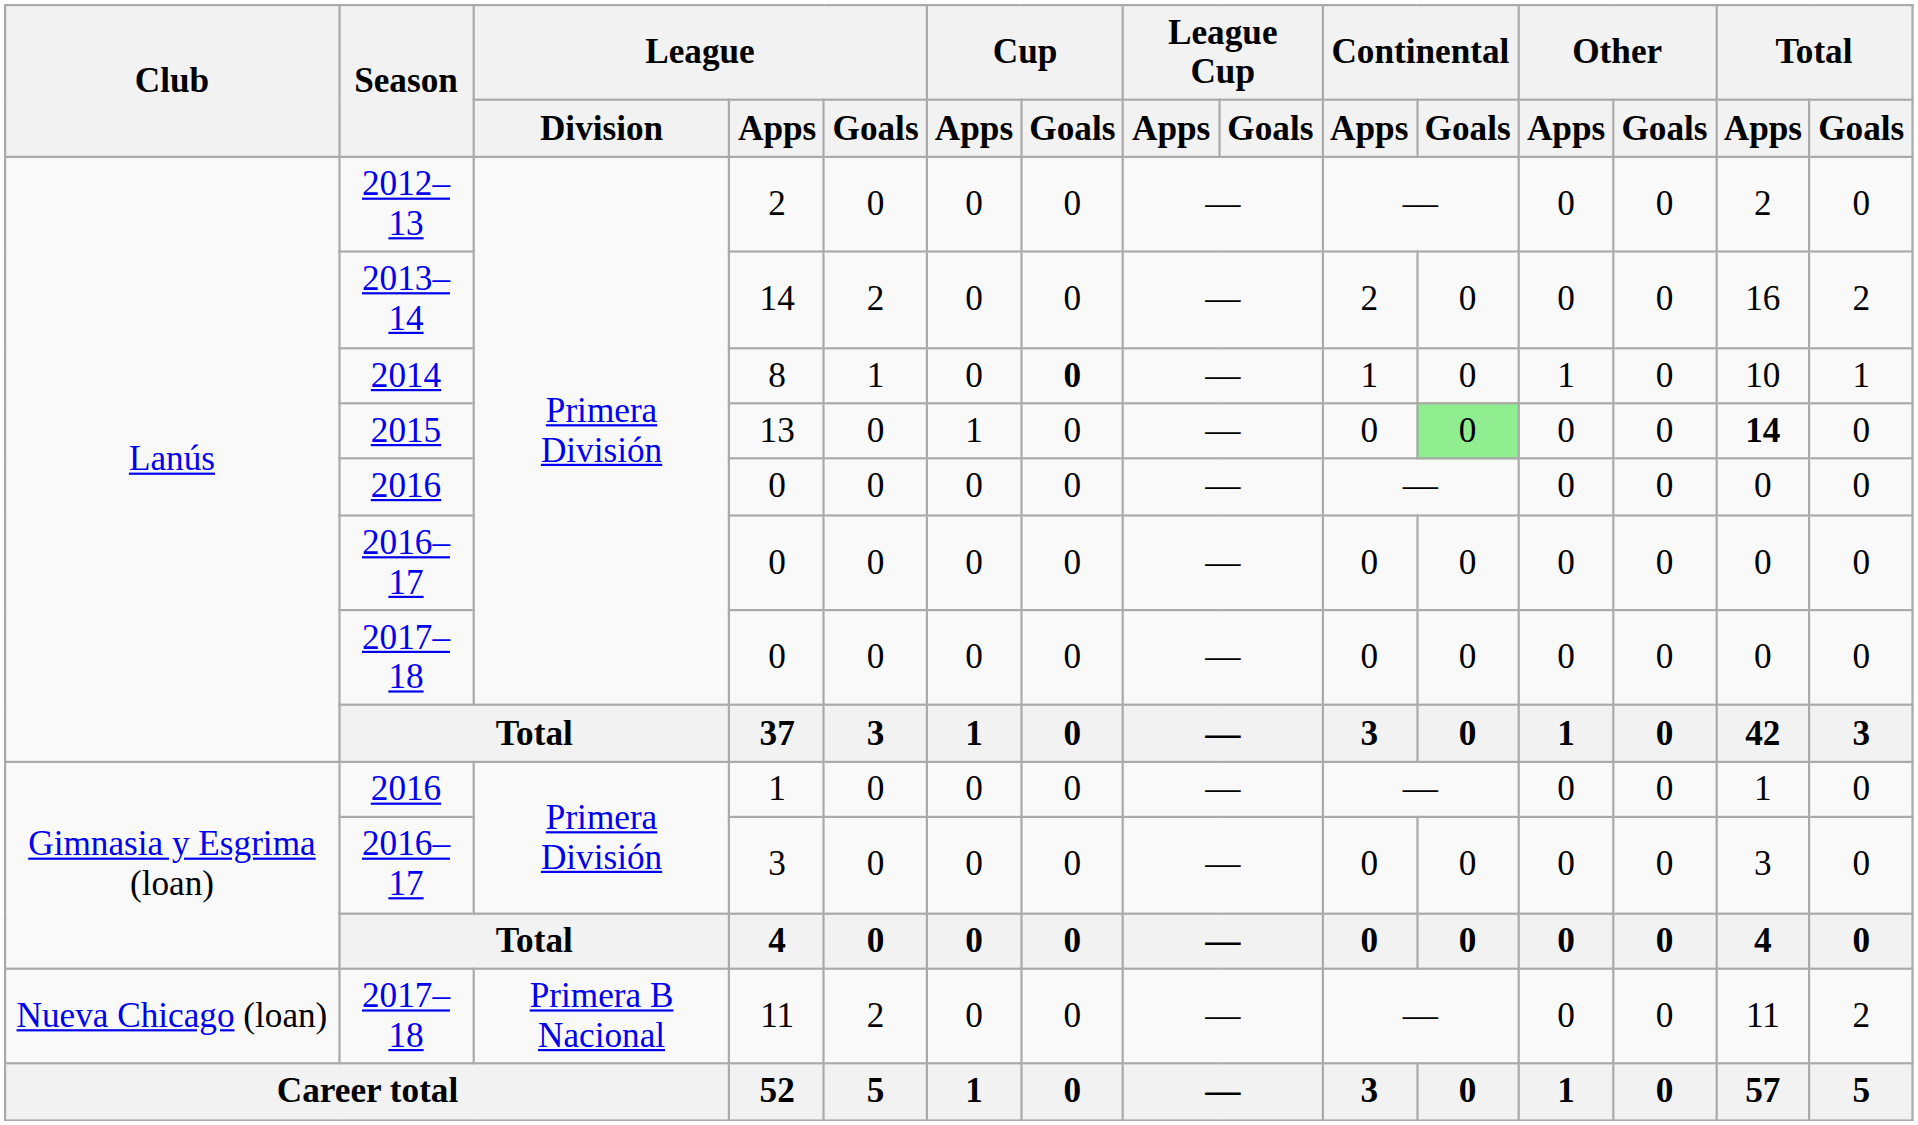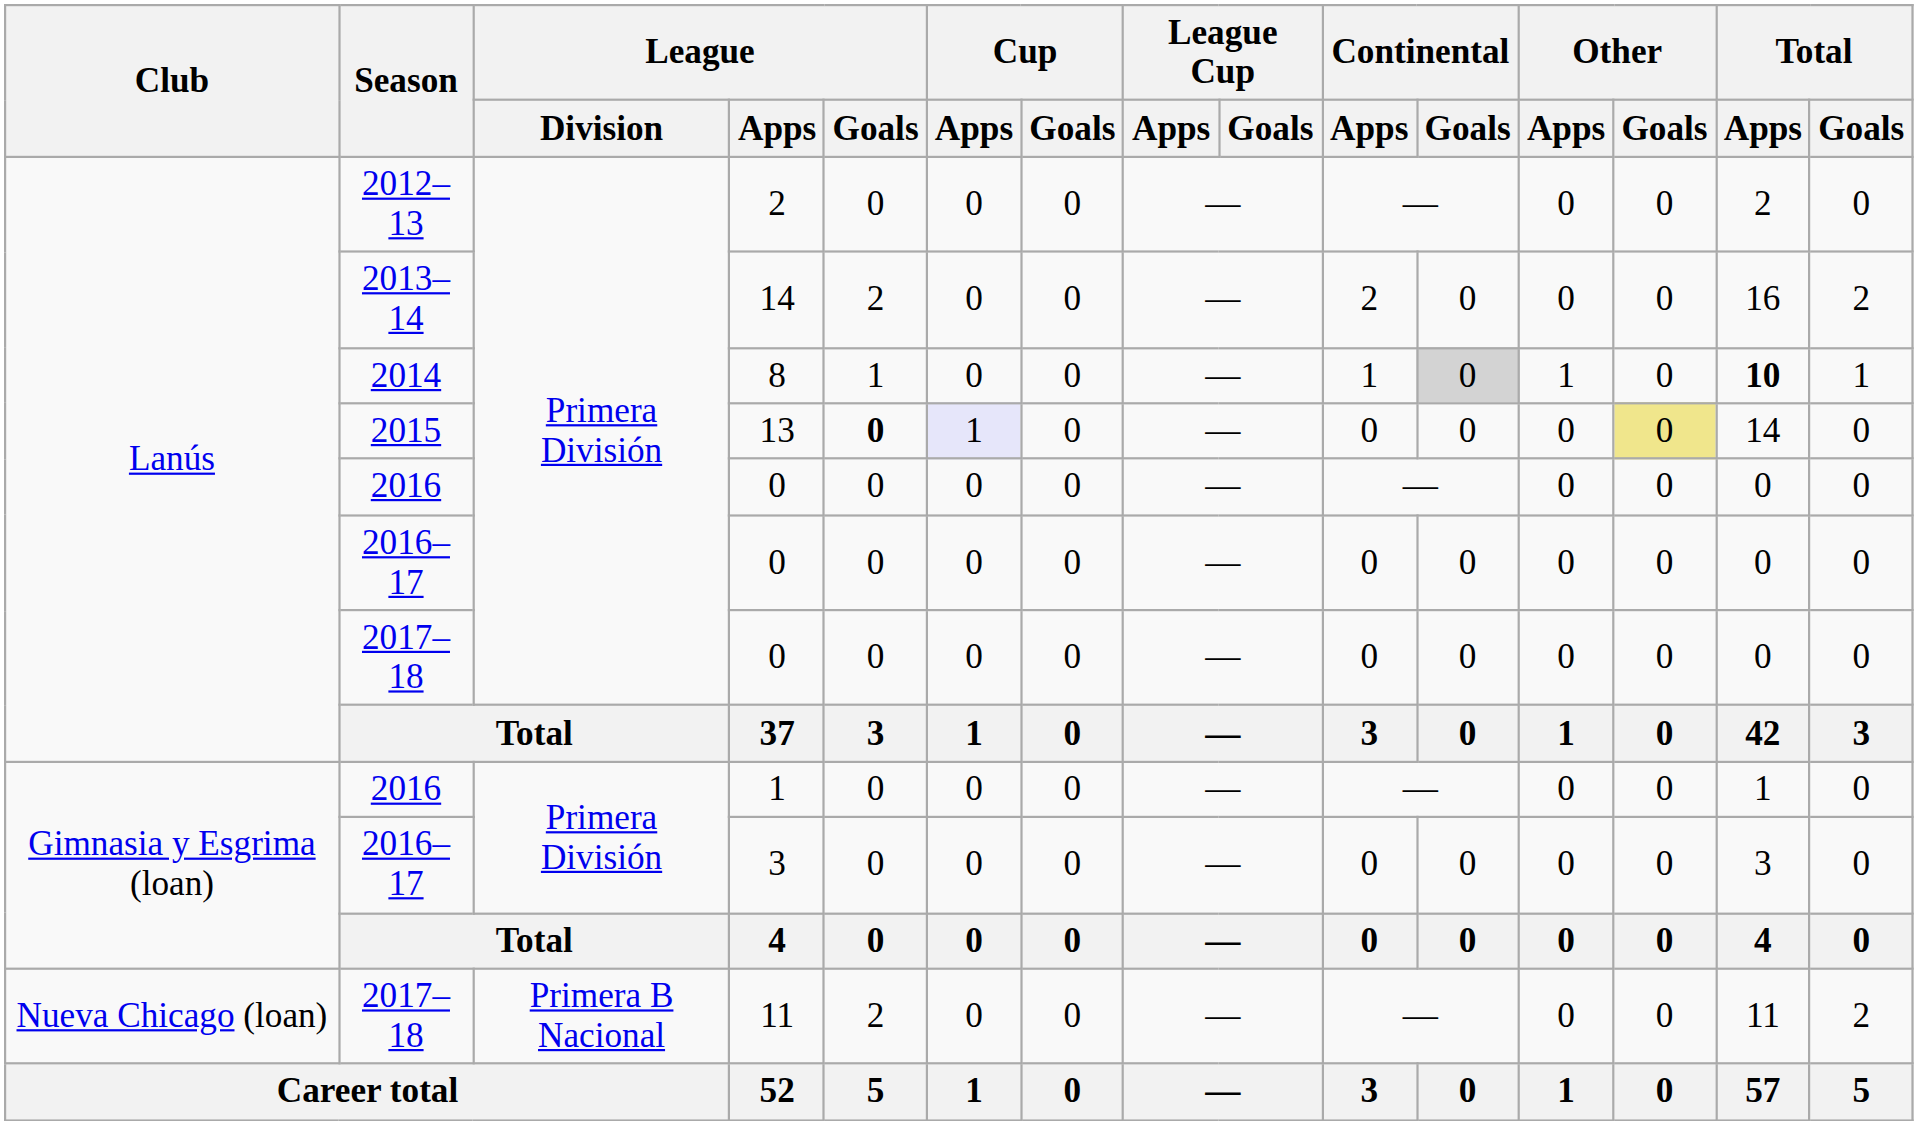(1072, 374) bold -> (1072, 374) normal
(1468, 374) no background -> (1468, 374) lightgrey background
(1763, 374) normal -> (1763, 374) bold
(876, 430) normal -> (876, 430) bold
(974, 430) no background -> (974, 430) lavender background
(1468, 430) lightgreen background -> (1468, 430) no background
(1664, 430) no background -> (1664, 430) khaki background
(1763, 430) bold -> (1763, 430) normal
